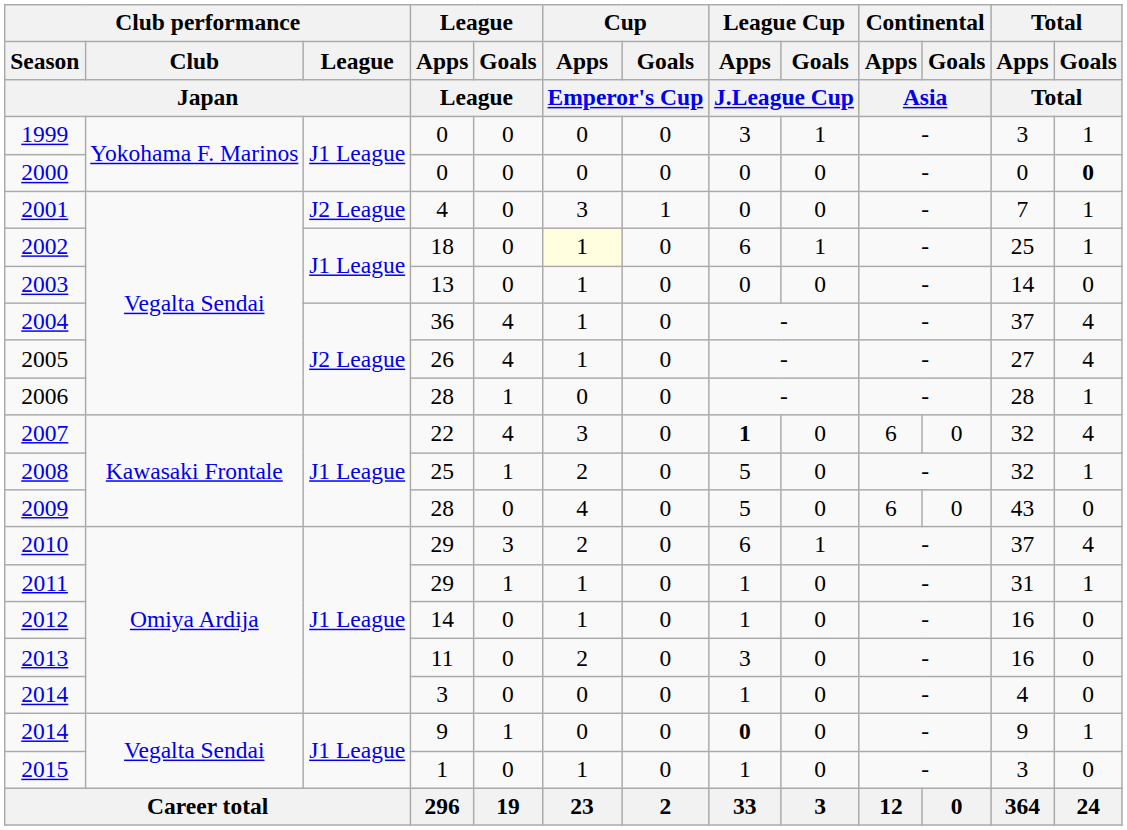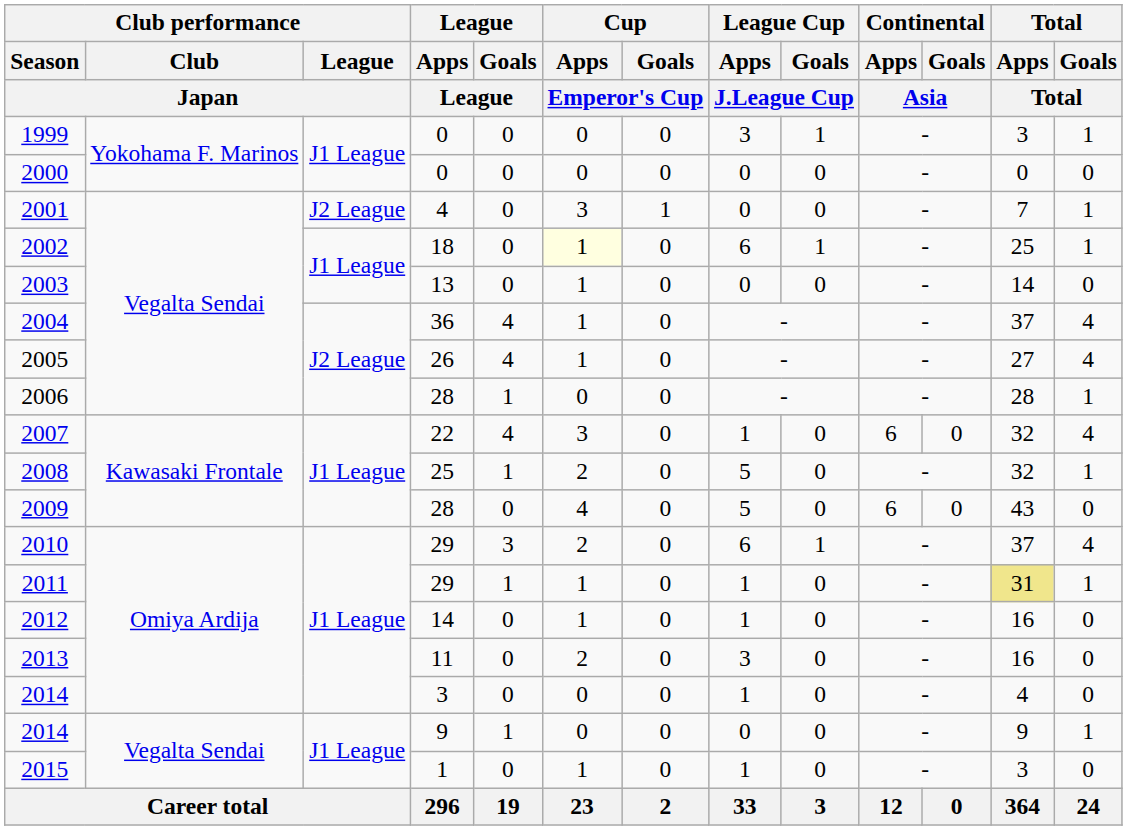(1088, 172) bold -> (1088, 172) normal
(745, 433) bold -> (745, 433) normal
(1022, 582) no background -> (1022, 582) khaki background
(745, 731) bold -> (745, 731) normal
